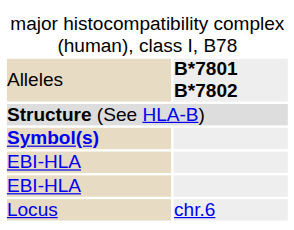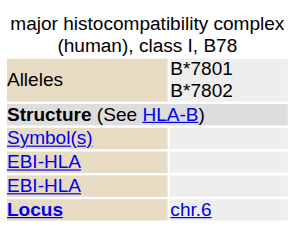(206, 80) bold -> (202, 80) normal
(53, 138) bold -> (50, 138) normal
(32, 209) normal -> (35, 209) bold
